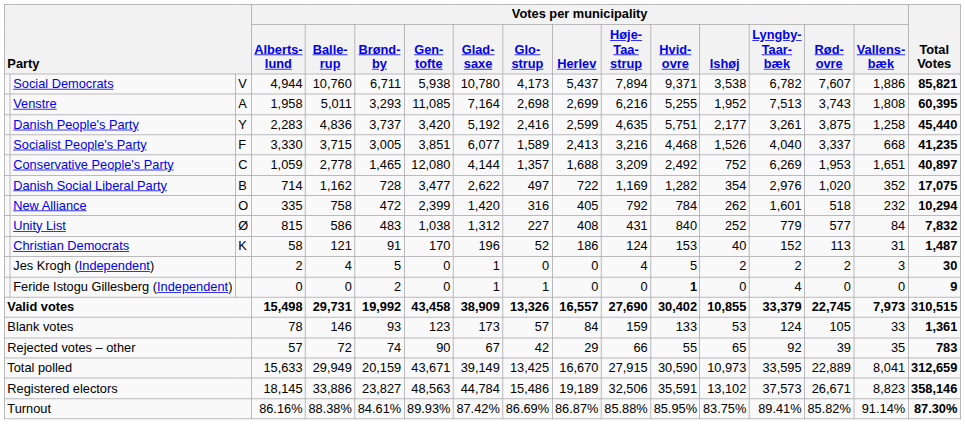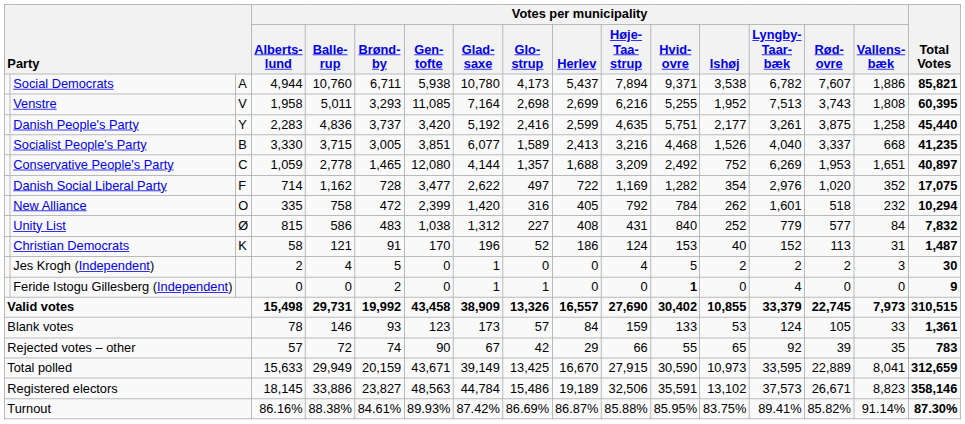(243, 84) V -> (243, 84) A
(243, 104) A -> (243, 104) V
(242, 144) F -> (243, 144) B
(243, 185) B -> (242, 185) F
